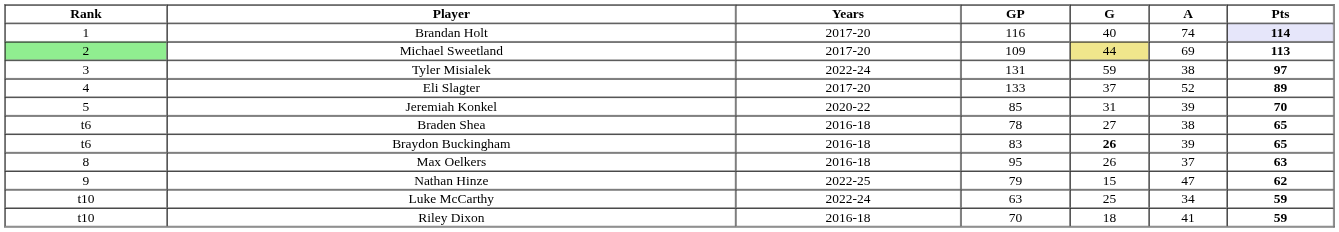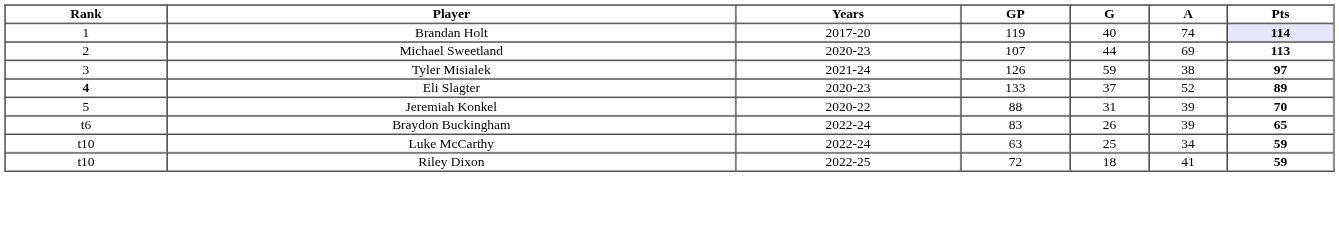(1015, 32) 116 -> (1015, 32) 119
(86, 51) lightgreen background -> (86, 51) no background
(848, 51) 2017-20 -> (848, 51) 2020-23
(1015, 51) 109 -> (1015, 51) 107
(1110, 51) khaki background -> (1110, 51) no background
(848, 69) 2022-24 -> (848, 69) 2021-24
(1015, 69) 131 -> (1015, 69) 126
(86, 88) normal -> (86, 88) bold
(848, 88) 2017-20 -> (848, 88) 2020-23
(1015, 106) 85 -> (1015, 106) 88
- row: (451, 125)
(848, 143) 2016-18 -> (848, 125) 2022-24
(1110, 143) bold -> (1110, 125) normal
- row: (451, 162)
- row: (451, 180)
(848, 217) 2016-18 -> (848, 162) 2022-25
(1015, 217) 70 -> (1015, 162) 72
